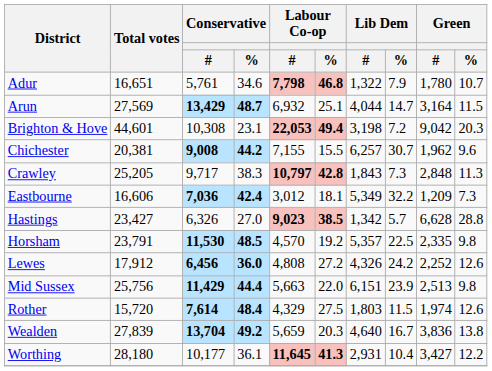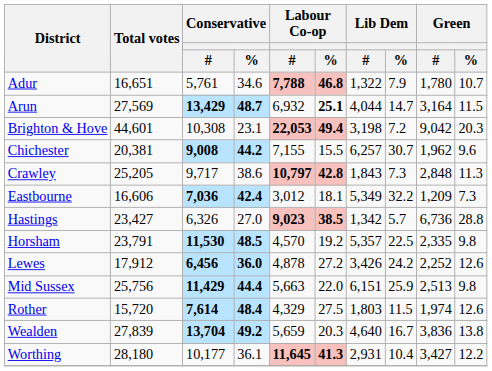(289, 83) 7,798 -> (289, 83) 7,788
(331, 106) normal -> (331, 106) bold
(250, 173) 38.3 -> (250, 173) 38.6
(436, 219) 6,628 -> (436, 219) 6,736
(289, 264) 4,808 -> (289, 264) 4,878
(366, 264) 4,326 -> (366, 264) 3,426
(401, 286) 23.9 -> (401, 286) 25.9
